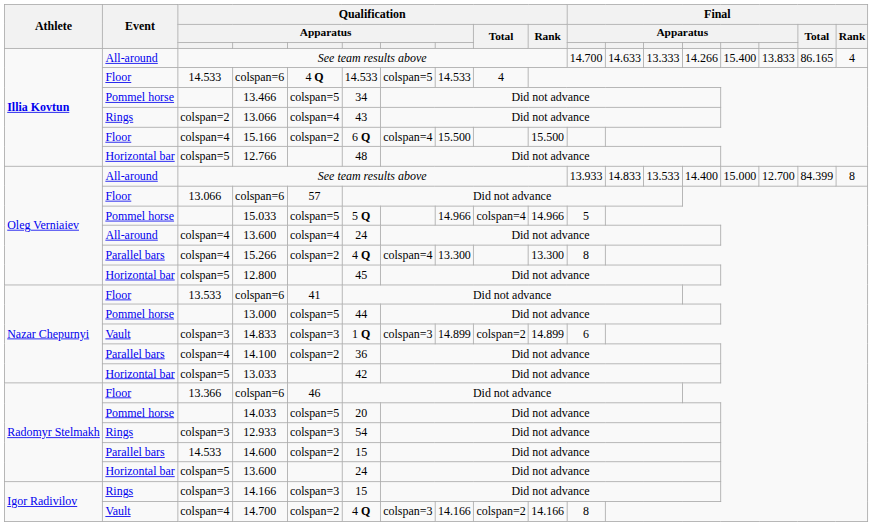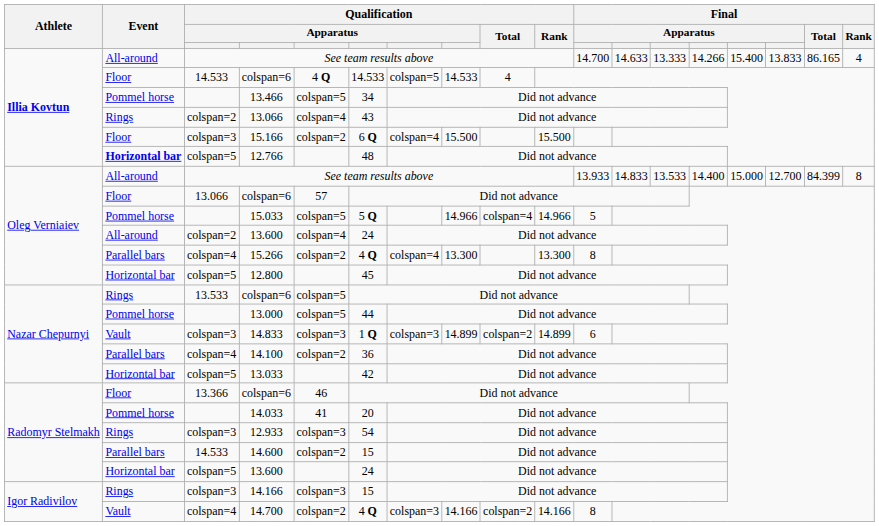(205, 137) colspan=4 -> (212, 137) colspan=3
(140, 157) normal -> (143, 157) bold
(205, 235) colspan=4 -> (212, 235) colspan=2
(118, 295) Floor -> (119, 295) Rings
(315, 295) 41 -> (321, 295) colspan=5
(315, 413) colspan=5 -> (321, 413) 41
